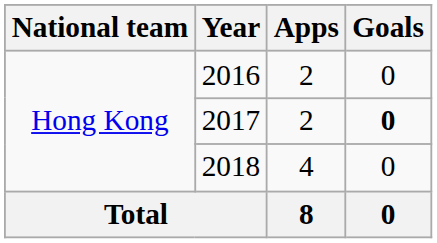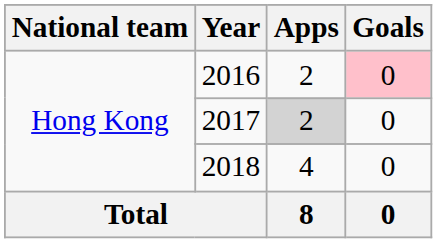(388, 74) no background -> (388, 74) pink background
(306, 120) no background -> (306, 120) lightgrey background
(388, 120) bold -> (388, 120) normal
